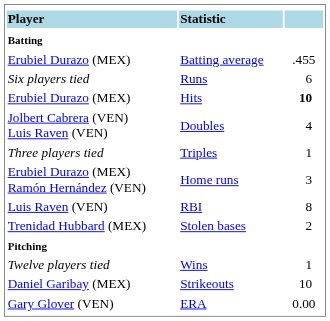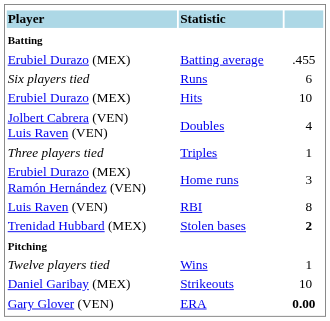(299, 98) bold -> (299, 98) normal
(299, 226) normal -> (299, 226) bold
(301, 303) normal -> (301, 303) bold
